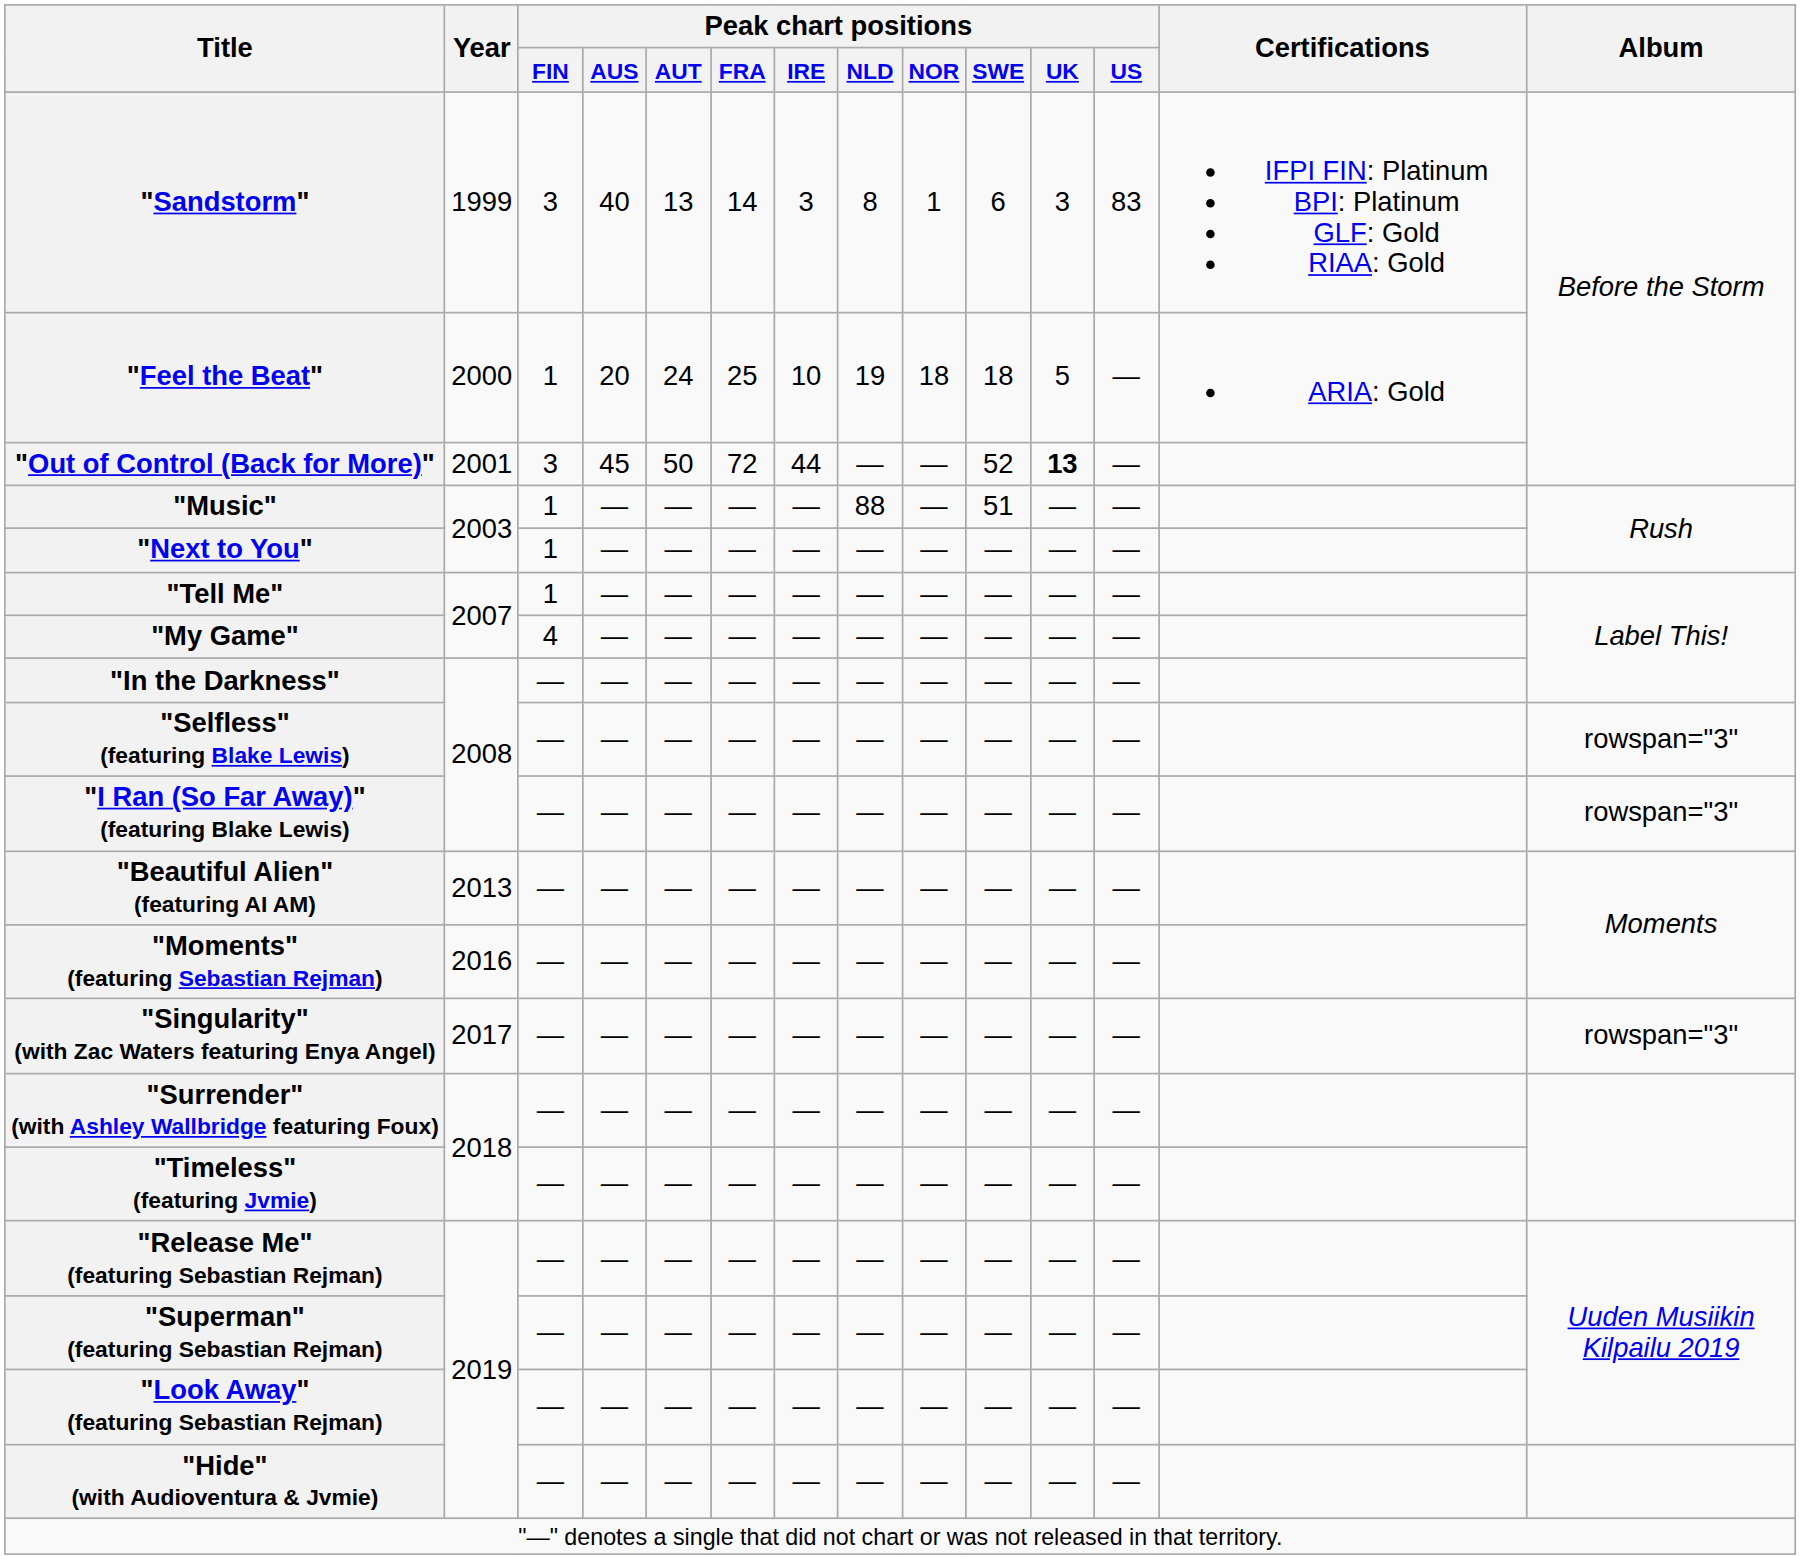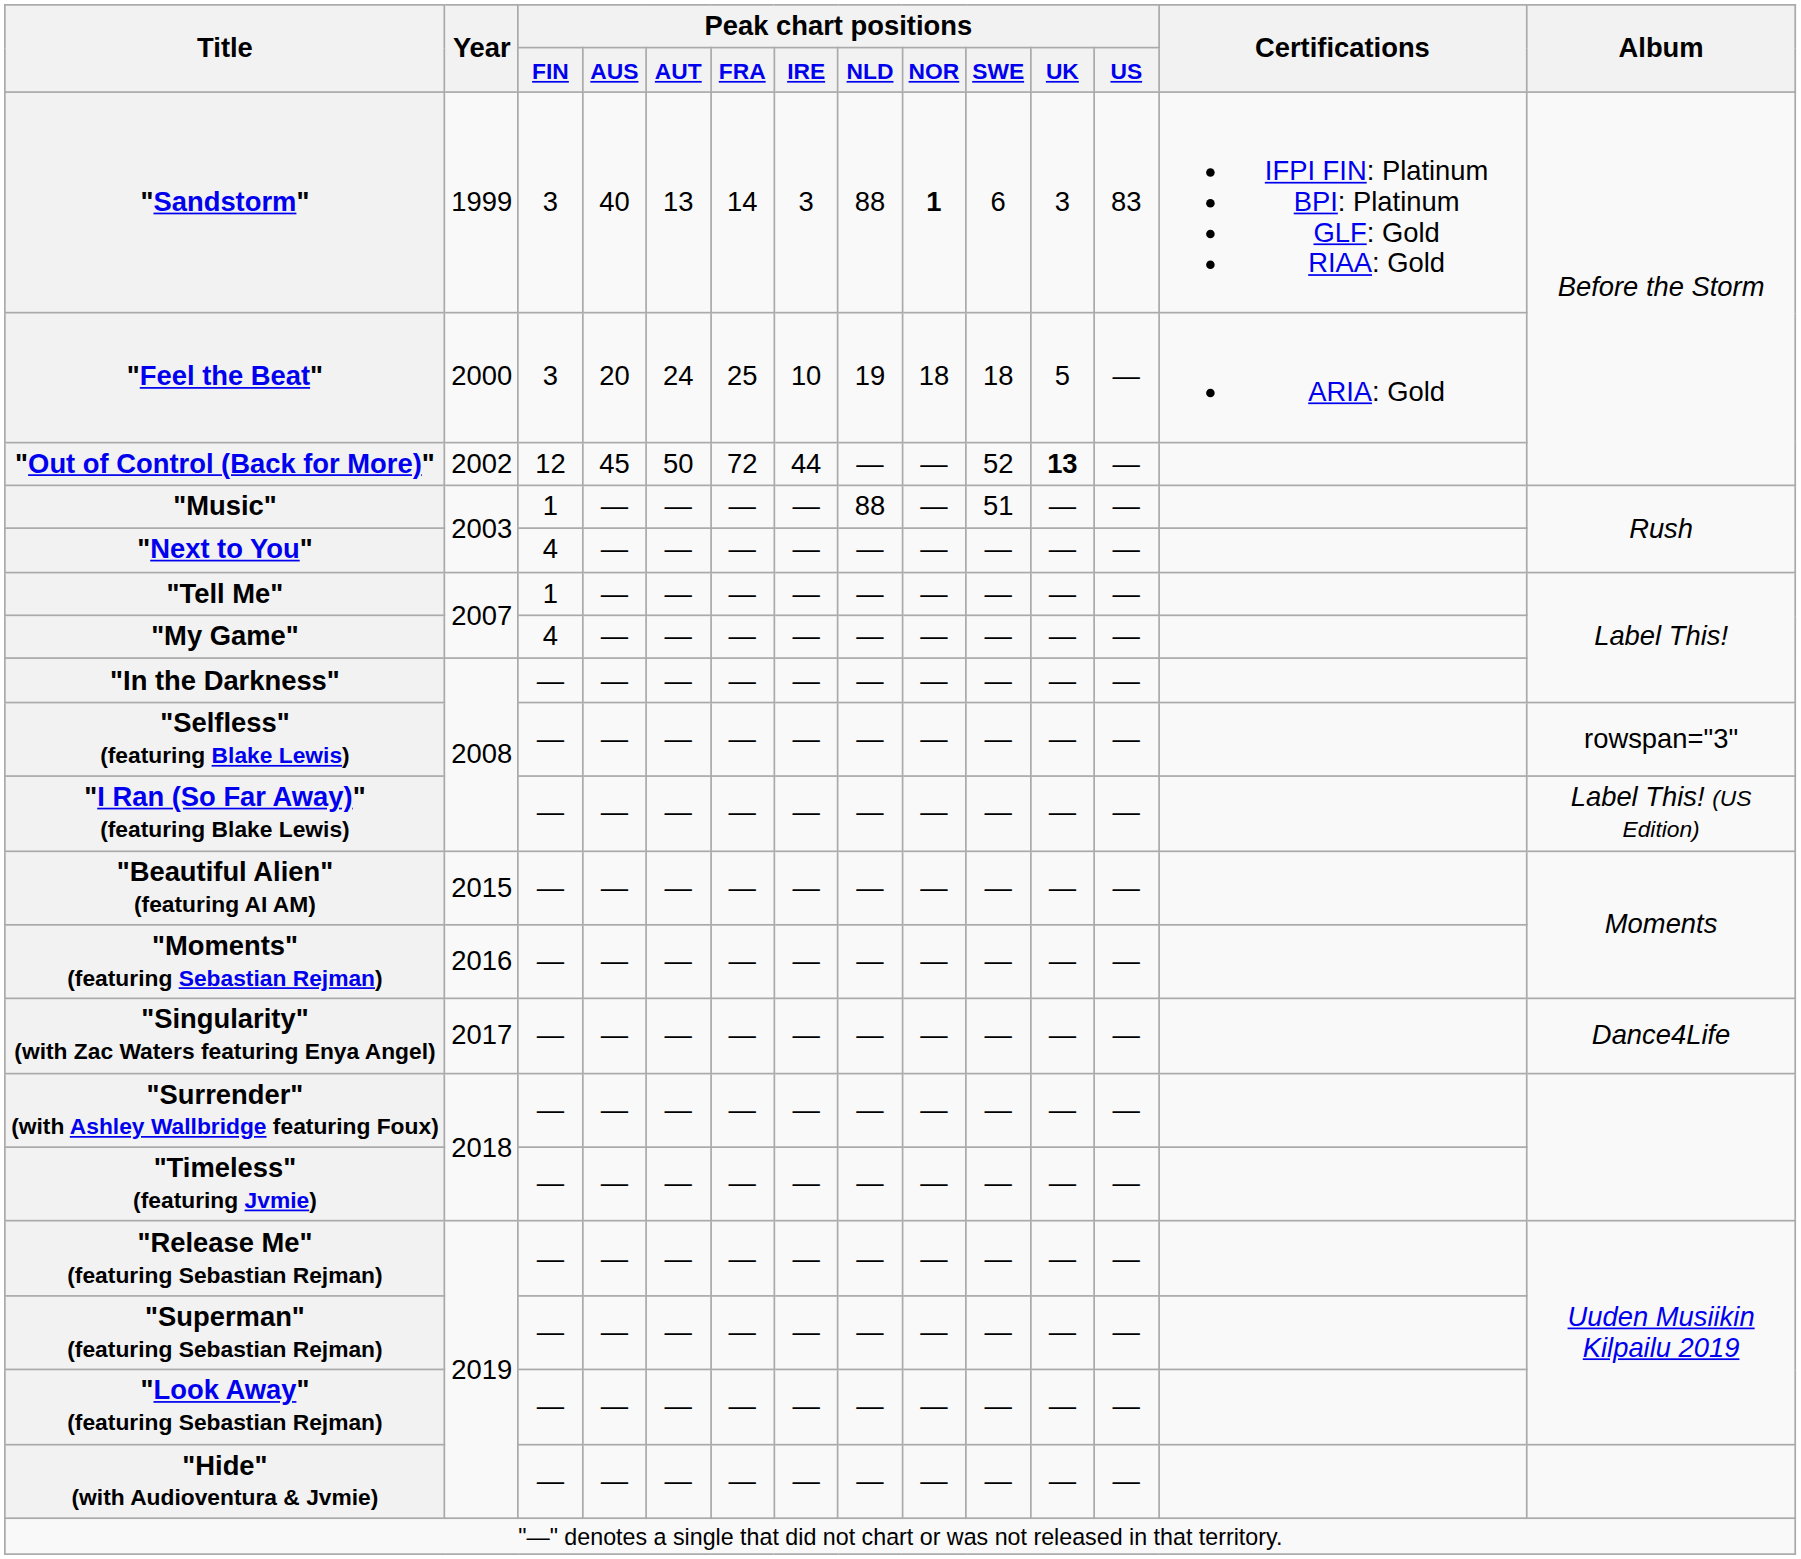(870, 201) 8 -> (870, 201) 88
(934, 201) normal -> (934, 201) bold
(550, 376) 1 -> (550, 376) 3
(482, 463) 2001 -> (482, 463) 2002
(550, 463) 3 -> (550, 463) 12
(550, 549) 1 -> (550, 549) 4
(1661, 813) rowspan="3" -> (1661, 813) Label This! (US Edition)
(482, 887) 2013 -> (482, 887) 2015
(1661, 1035) rowspan="3" -> (1661, 1035) Dance4Life
